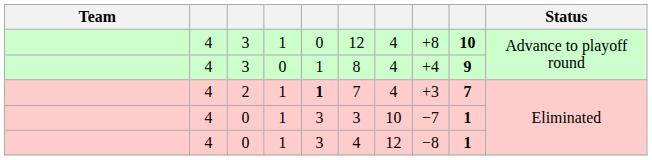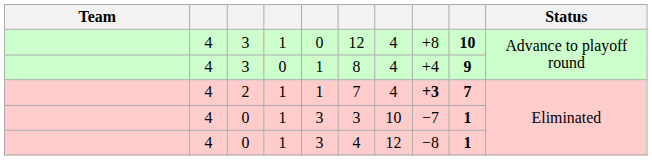(320, 92) bold -> (320, 92) normal
(431, 92) normal -> (431, 92) bold
